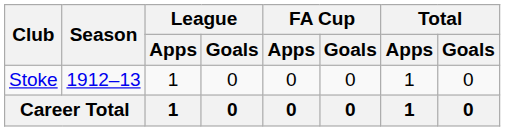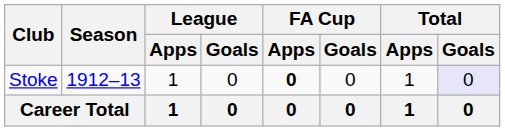(291, 79) normal -> (291, 79) bold
(468, 79) no background -> (468, 79) lavender background
